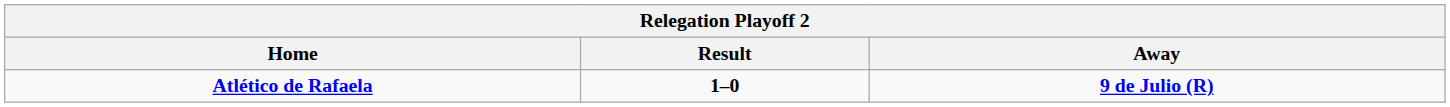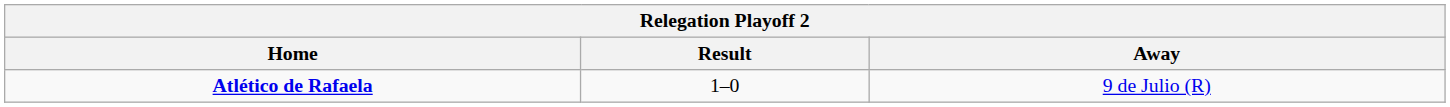(725, 86) bold -> (725, 86) normal
(1157, 86) bold -> (1157, 86) normal
